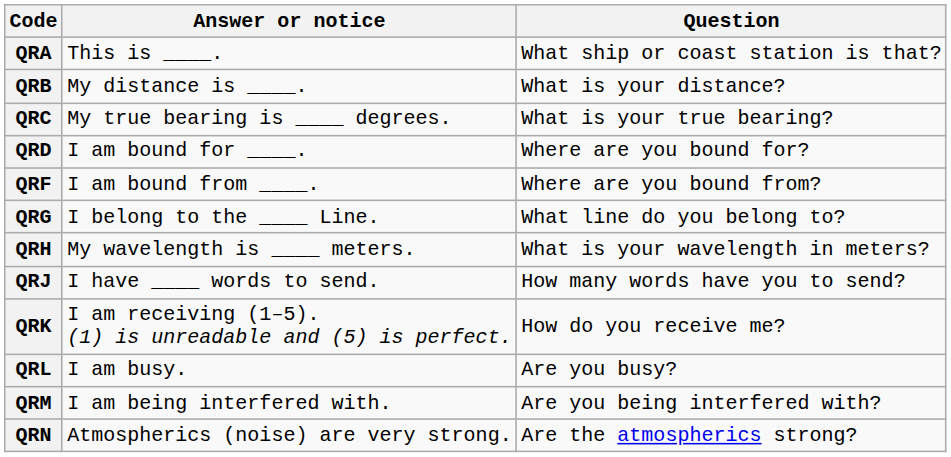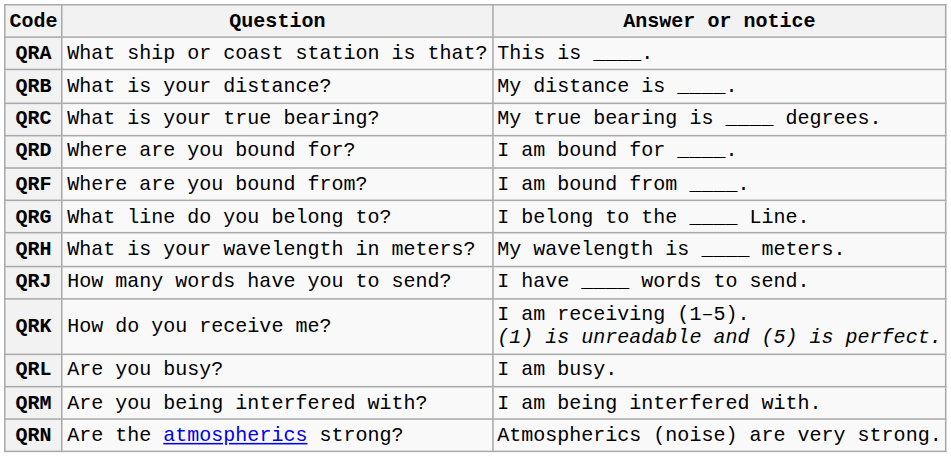columns swapped: (731, 21) <-> (289, 21)
